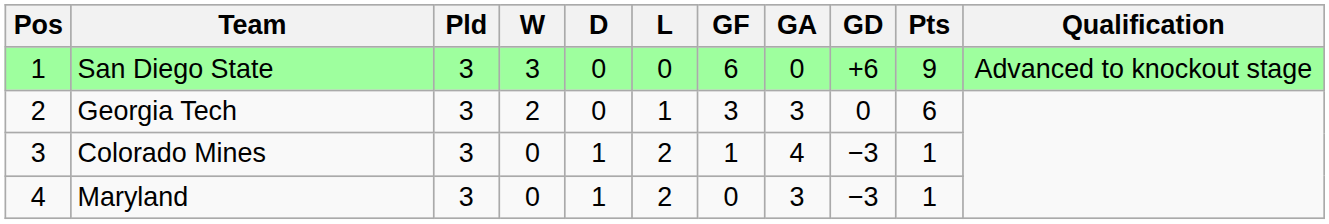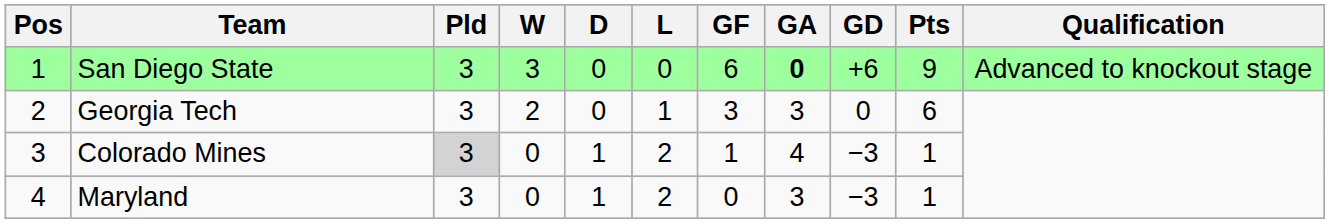(797, 68) normal -> (797, 68) bold
(466, 153) no background -> (466, 153) lightgrey background
